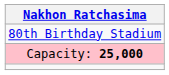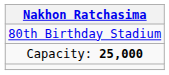(85, 54) pink background -> (85, 54) no background
